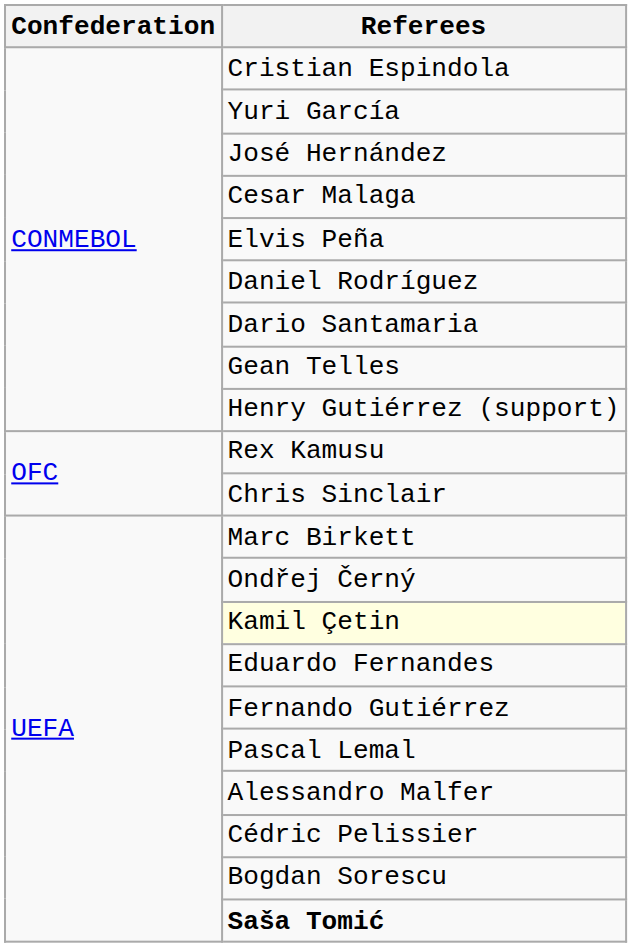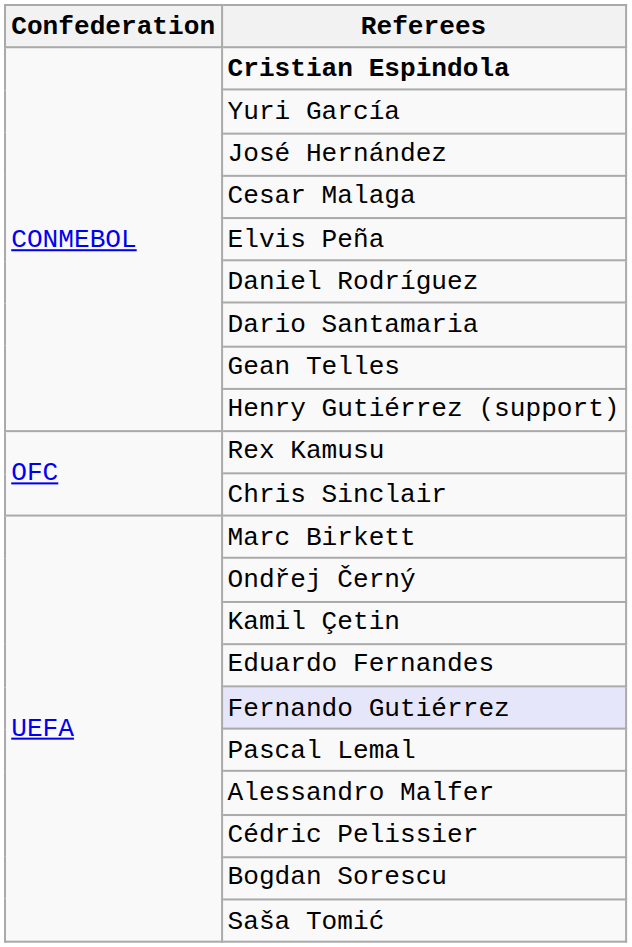(369, 69) normal -> (369, 69) bold
(314, 623) lightyellow background -> (314, 623) no background
(369, 708) no background -> (369, 708) lavender background
(306, 921) bold -> (306, 921) normal
